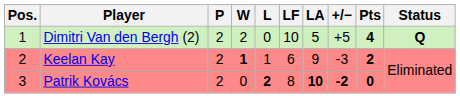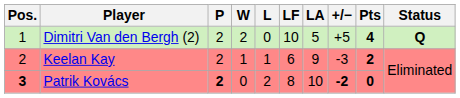(243, 59) bold -> (243, 59) normal
(22, 81) normal -> (22, 81) bold
(220, 81) normal -> (220, 81) bold
(267, 81) bold -> (267, 81) normal
(315, 81) bold -> (315, 81) normal
